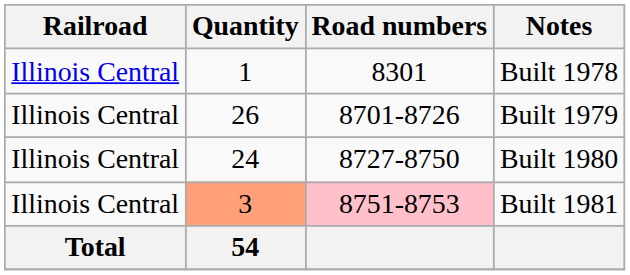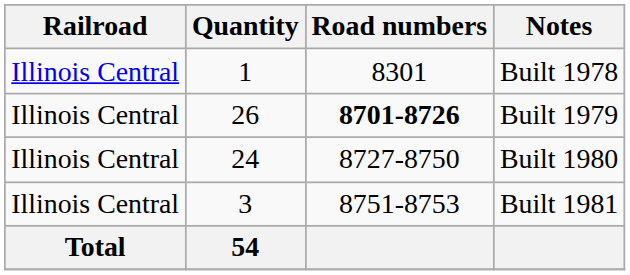(399, 114) normal -> (399, 114) bold
(245, 203) lightsalmon background -> (245, 203) no background
(399, 203) pink background -> (399, 203) no background
